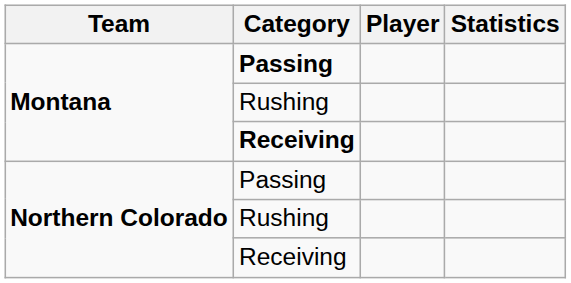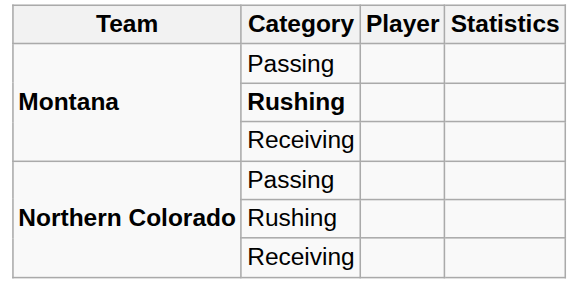(286, 63) bold -> (291, 63) normal
(284, 102) normal -> (296, 102) bold
(297, 140) bold -> (301, 140) normal
